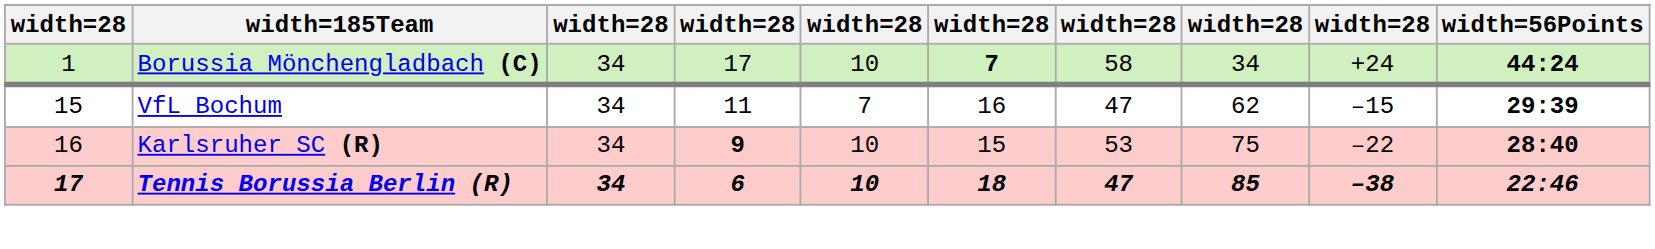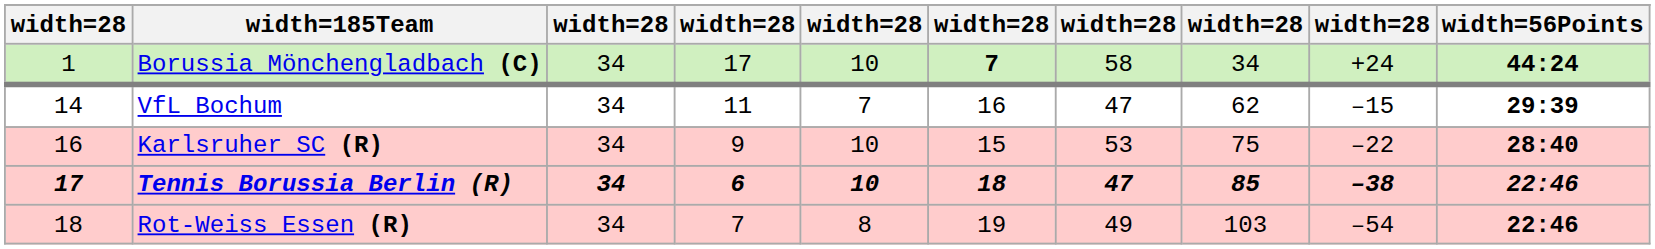(68, 107) 15 -> (68, 107) 14
(738, 146) bold -> (738, 146) normal
+ row: (275, 224)
